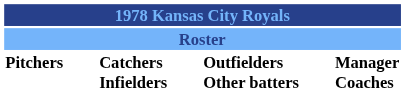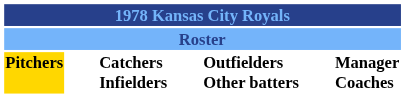(34, 62) no background -> (34, 62) gold background
